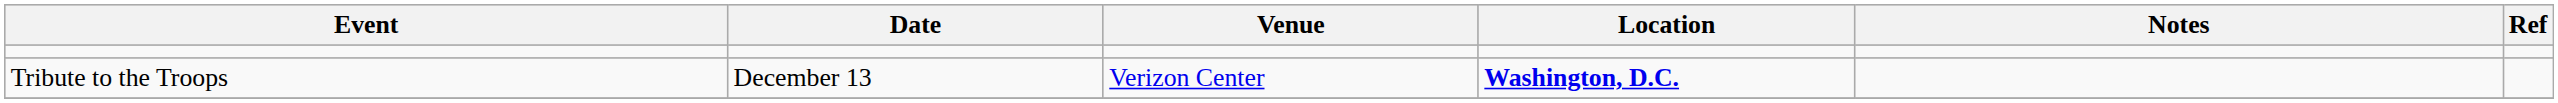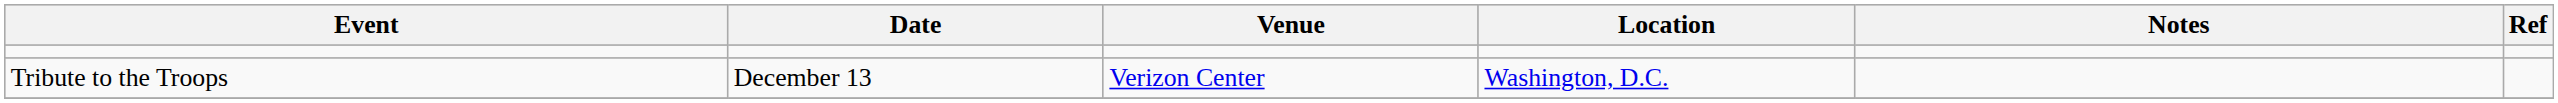(1582, 77) bold -> (1576, 77) normal
